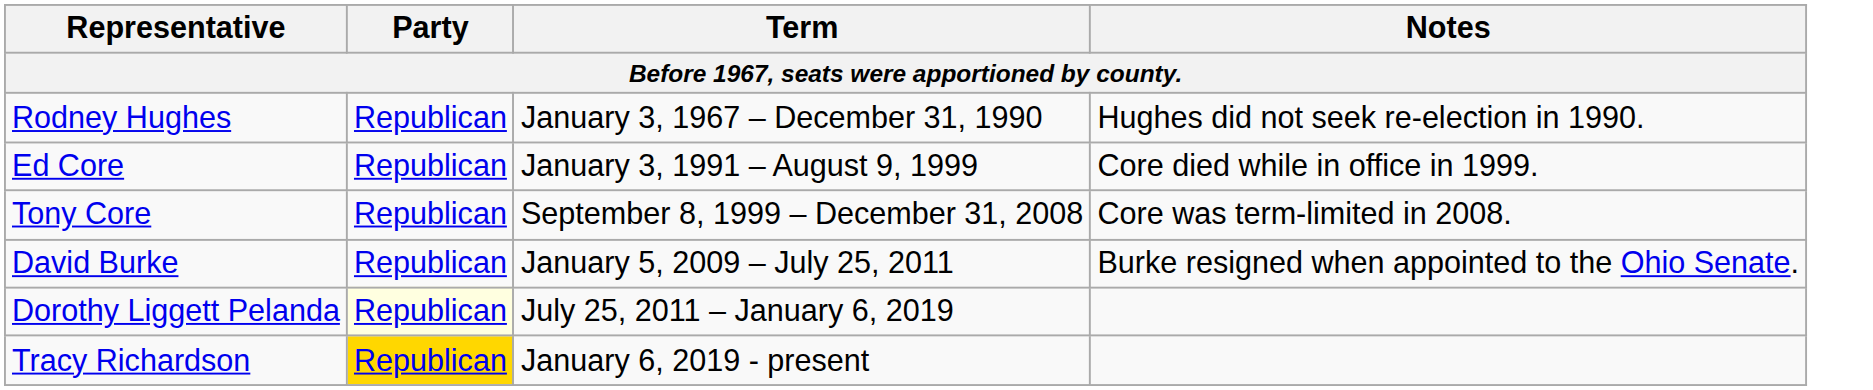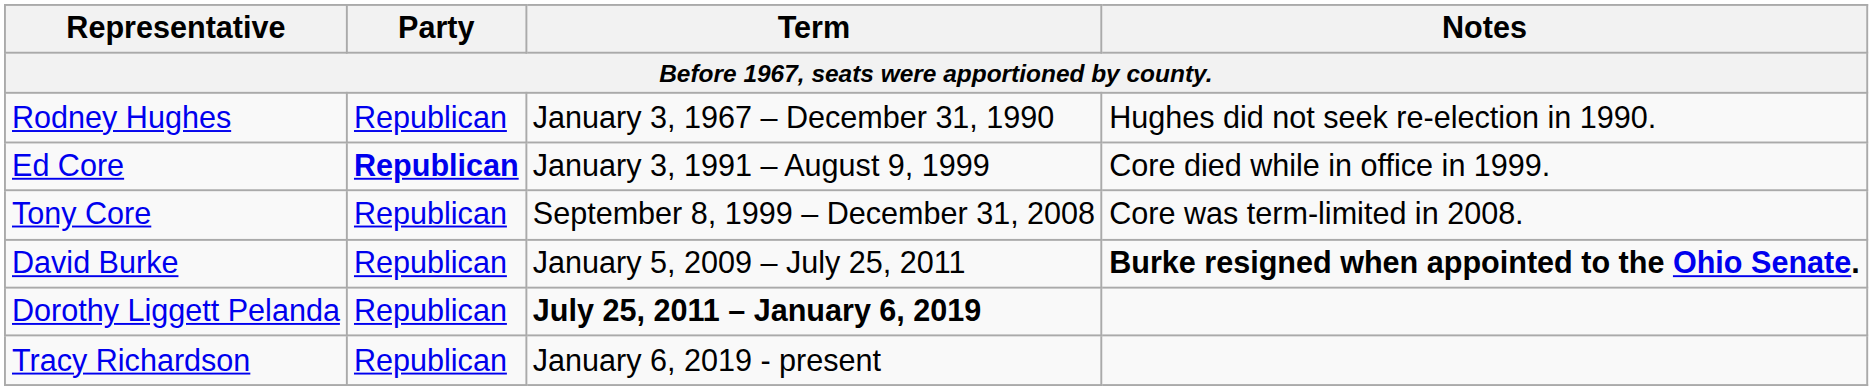(430, 165) normal -> (436, 165) bold
(1448, 262) normal -> (1484, 262) bold
(430, 311) lightyellow background -> (430, 311) no background
(737, 311) normal -> (757, 311) bold
(430, 359) gold background -> (430, 359) no background
